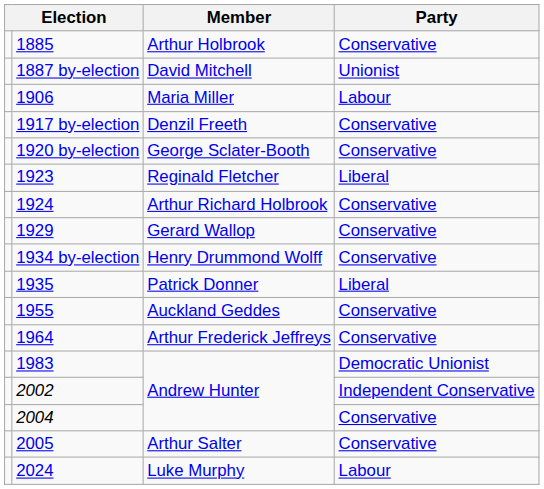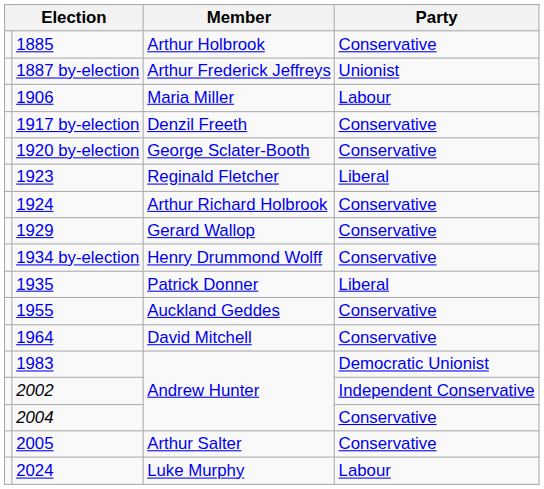(199, 71) David Mitchell -> (239, 71) Arthur Frederick Jeffreys
(239, 337) Arthur Frederick Jeffreys -> (199, 337) David Mitchell
